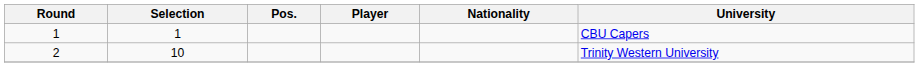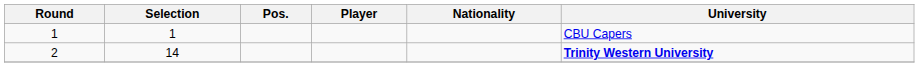(178, 53) 10 -> (172, 53) 14
(650, 53) normal -> (639, 53) bold
